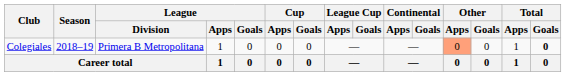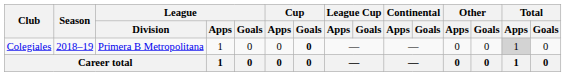(309, 46) normal -> (309, 46) bold
(457, 46) lightsalmon background -> (457, 46) no background
(516, 46) no background -> (516, 46) lightgrey background
(546, 46) bold -> (546, 46) normal
